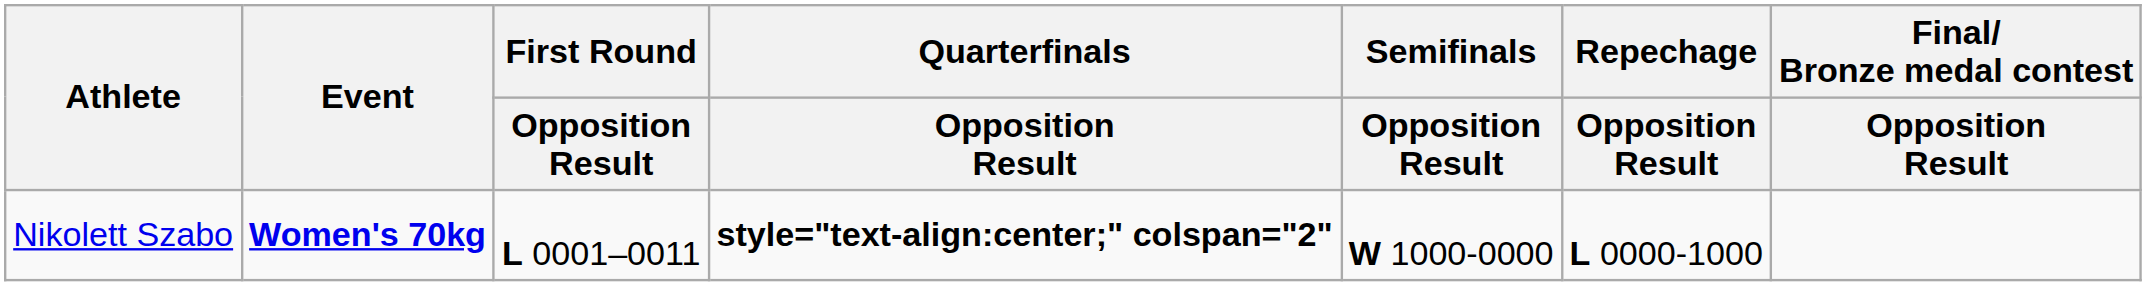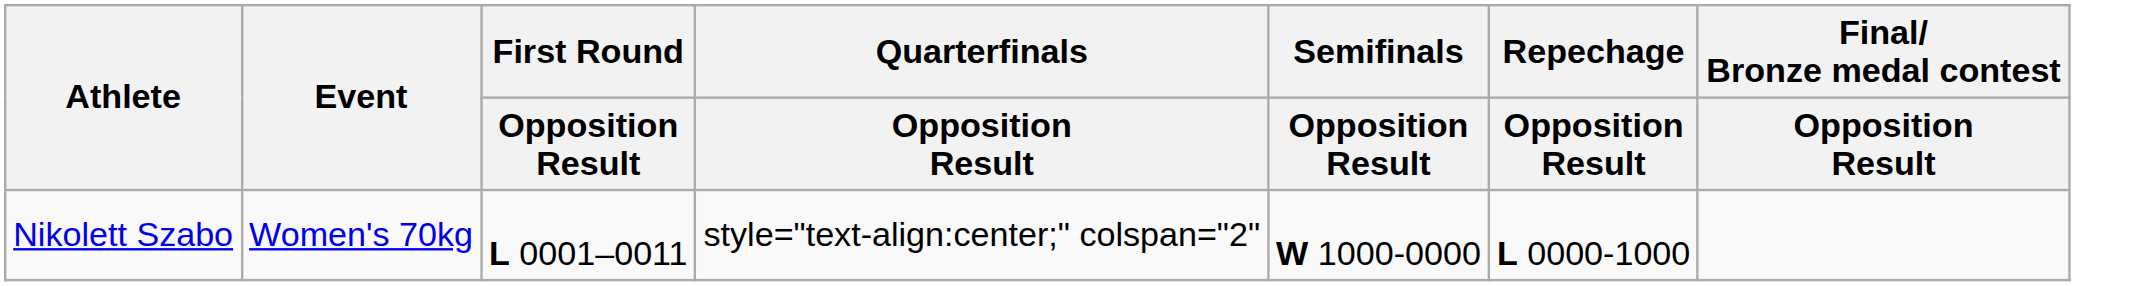(368, 235) bold -> (361, 235) normal
(1025, 235) bold -> (982, 235) normal
